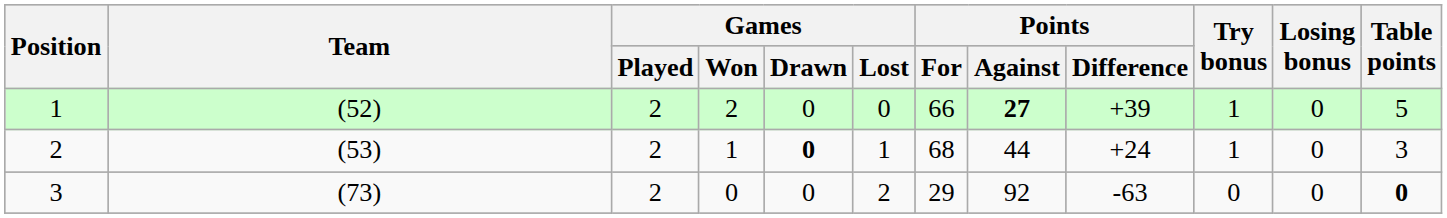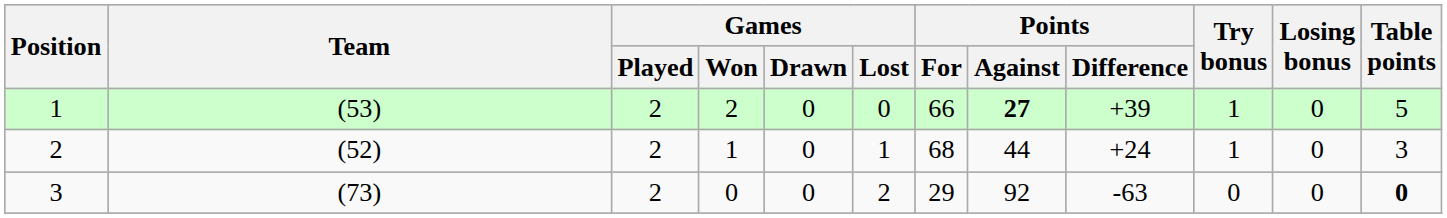(359, 108) (52) -> (359, 108) (53)
(359, 150) (53) -> (359, 150) (52)
(809, 150) bold -> (809, 150) normal
